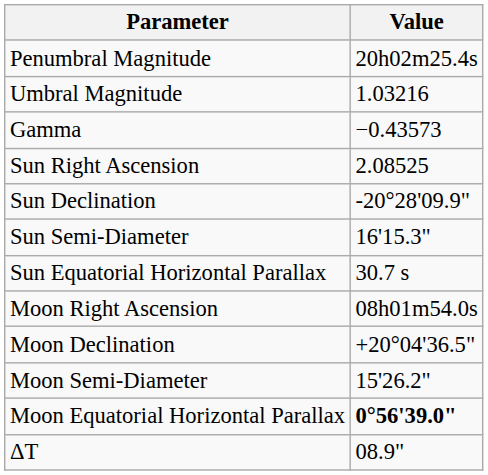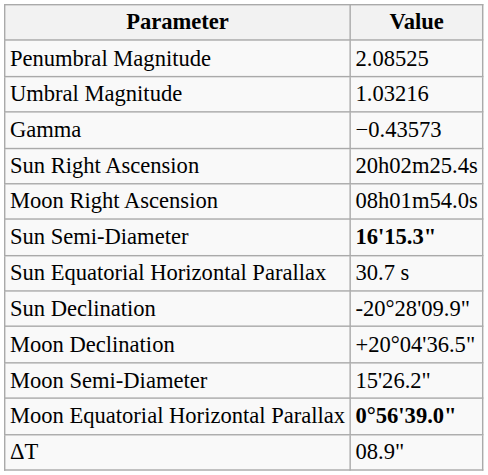(417, 58) 20h02m25.4s -> (392, 58) 2.08525
(392, 165) 2.08525 -> (417, 165) 20h02m25.4s
rows swapped: (83, 201) <-> (114, 308)
(393, 237) normal -> (396, 237) bold
